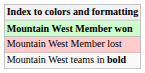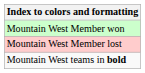(70, 28) bold -> (66, 28) normal
